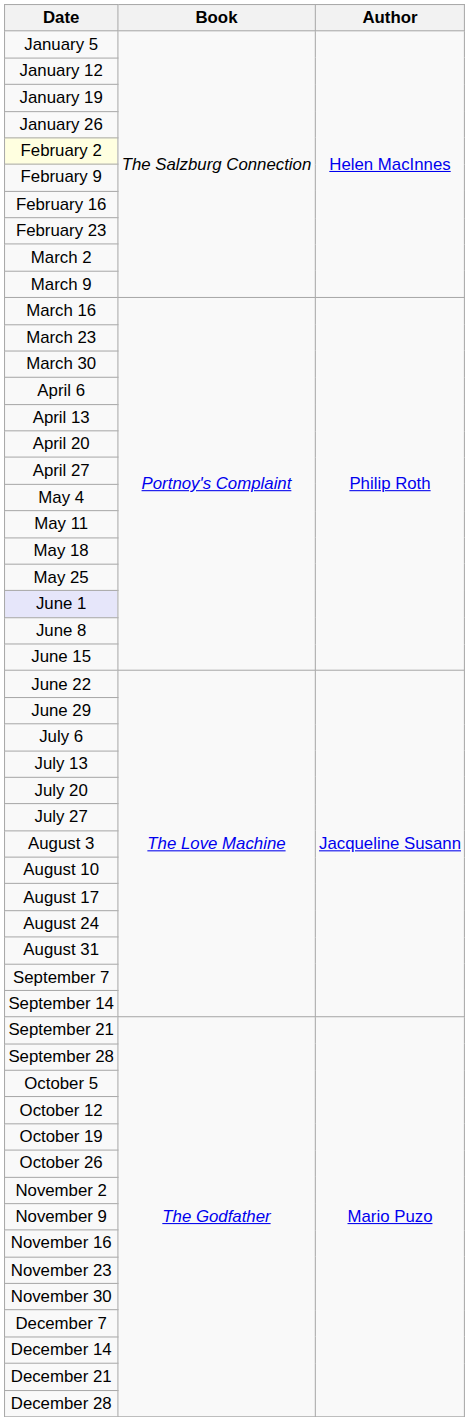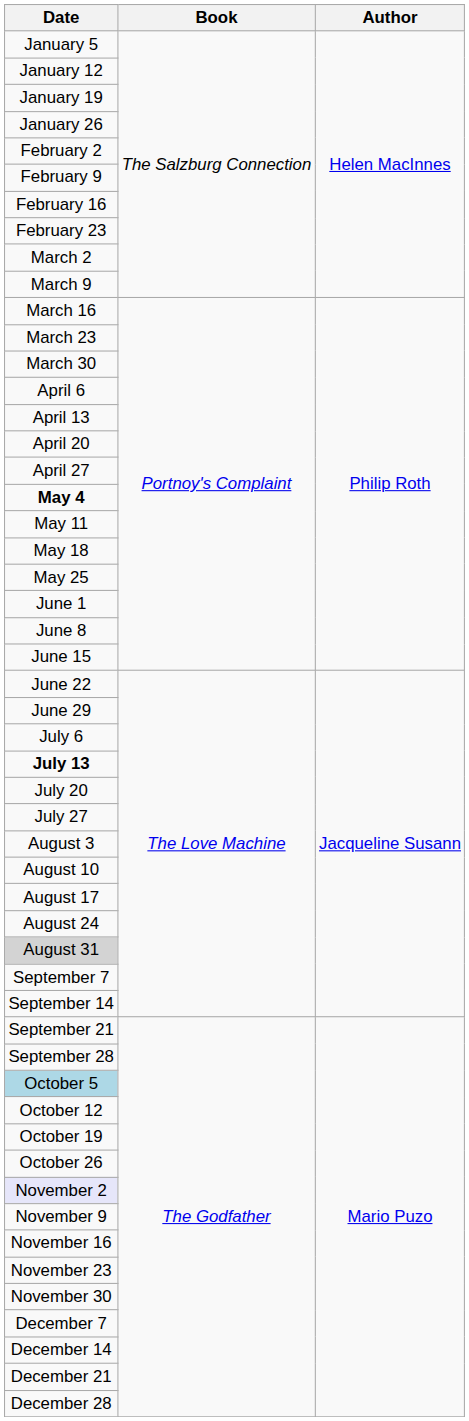(61, 151) lightyellow background -> (61, 151) no background
(61, 497) normal -> (61, 497) bold
(61, 603) lavender background -> (61, 603) no background
(61, 763) normal -> (61, 763) bold
(61, 950) no background -> (61, 950) lightgrey background
(61, 1083) no background -> (61, 1083) lightblue background
(61, 1190) no background -> (61, 1190) lavender background
